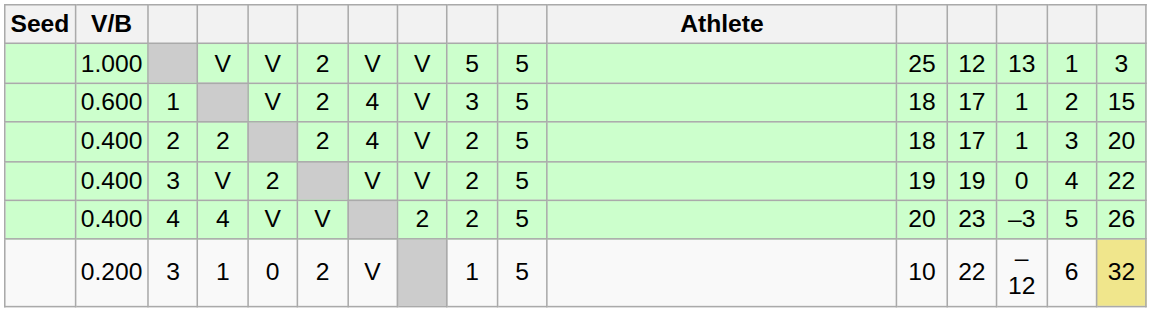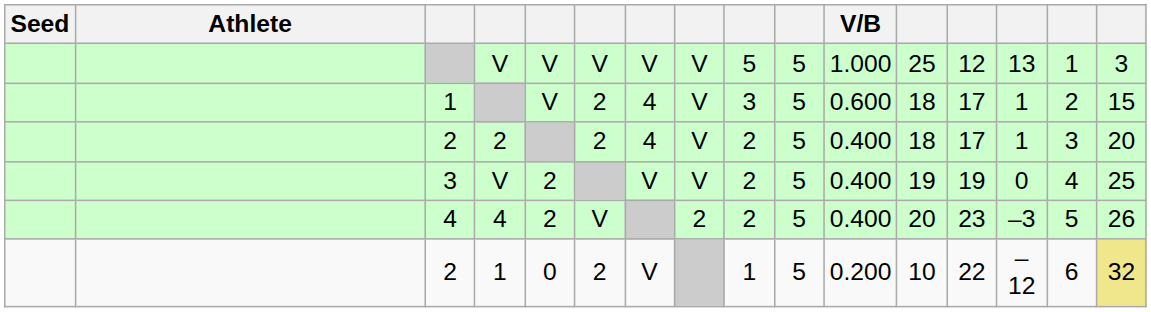columns swapped: (722, 24) <-> (112, 24)
(323, 63) 2 -> (600, 63) V
(1121, 180) 22 -> (1121, 180) 25
(273, 219) V -> (550, 219) 2
(173, 272) 3 -> (450, 272) 2
